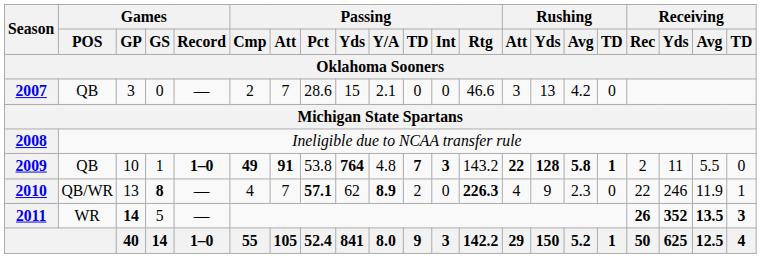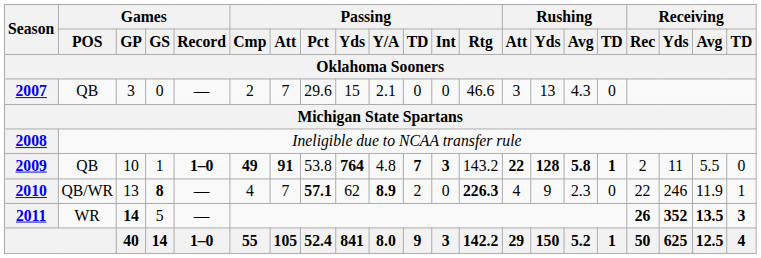(318, 91) 28.6 -> (318, 91) 29.6
(581, 91) 4.2 -> (581, 91) 4.3
